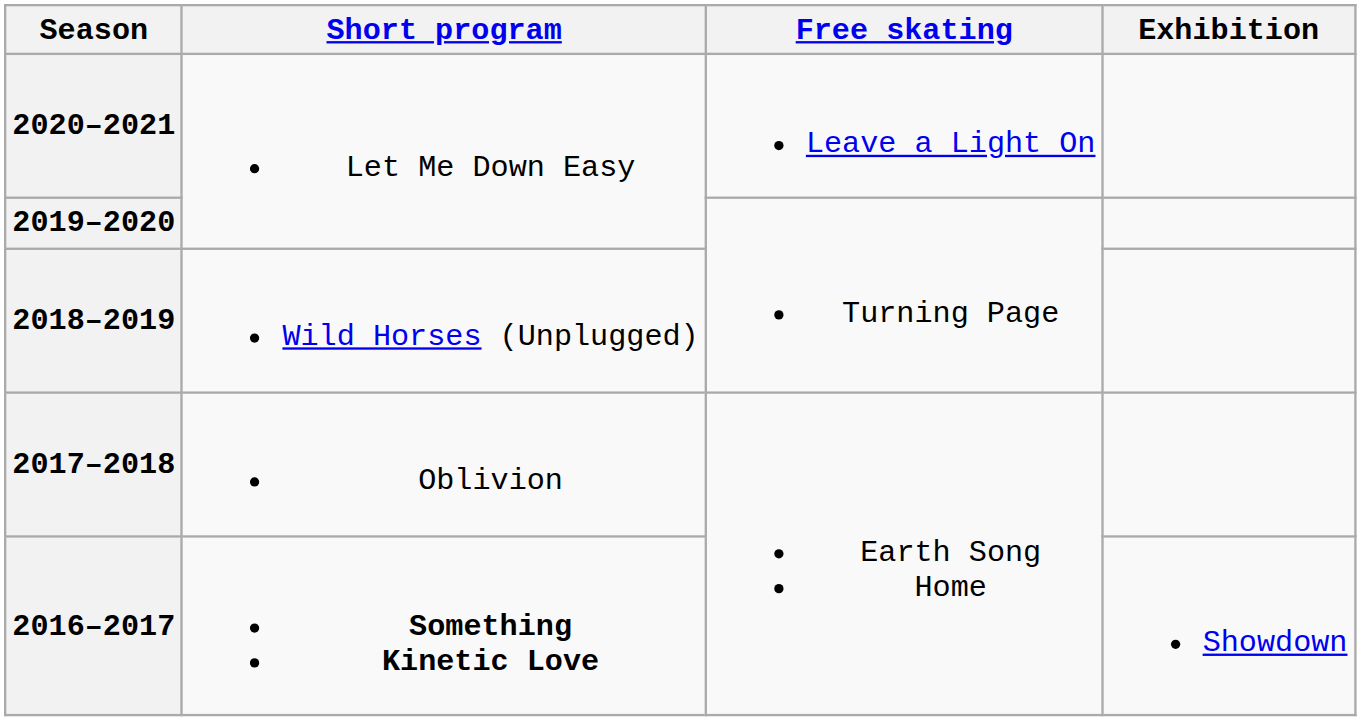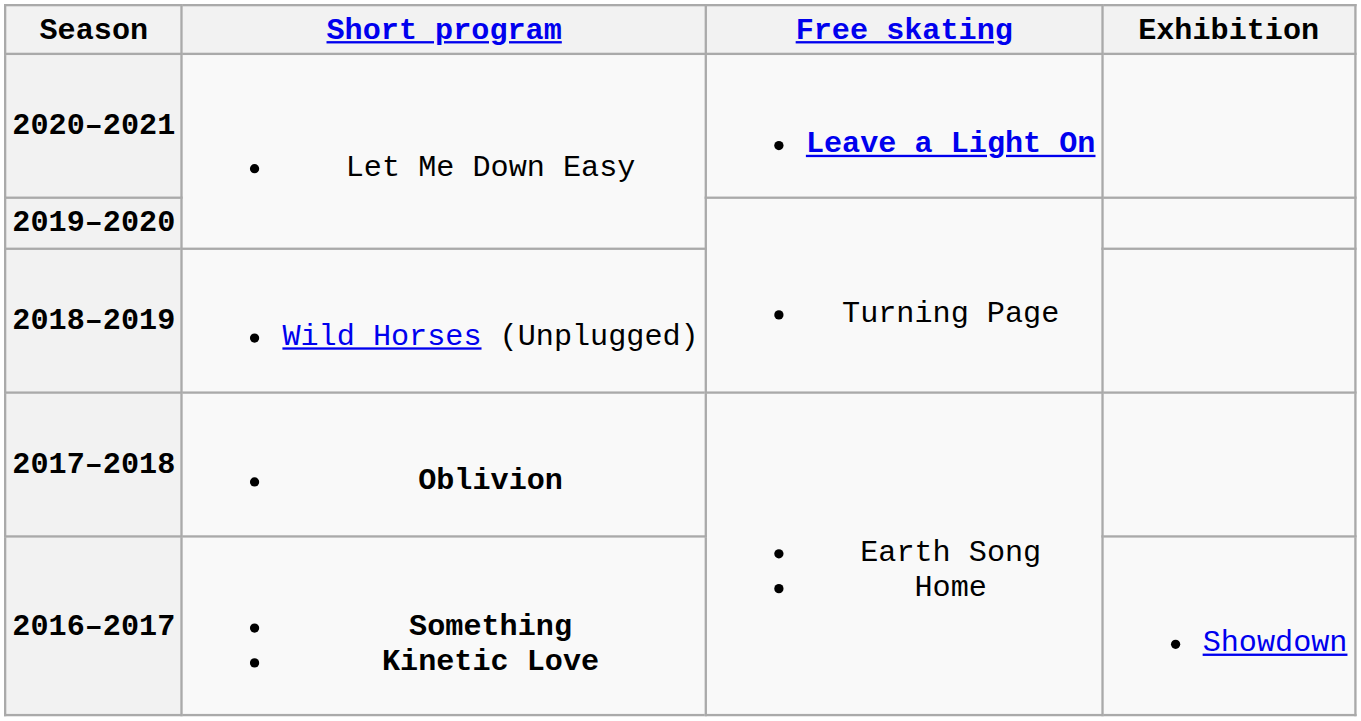(904, 144) normal -> (904, 144) bold
(444, 482) normal -> (444, 482) bold
